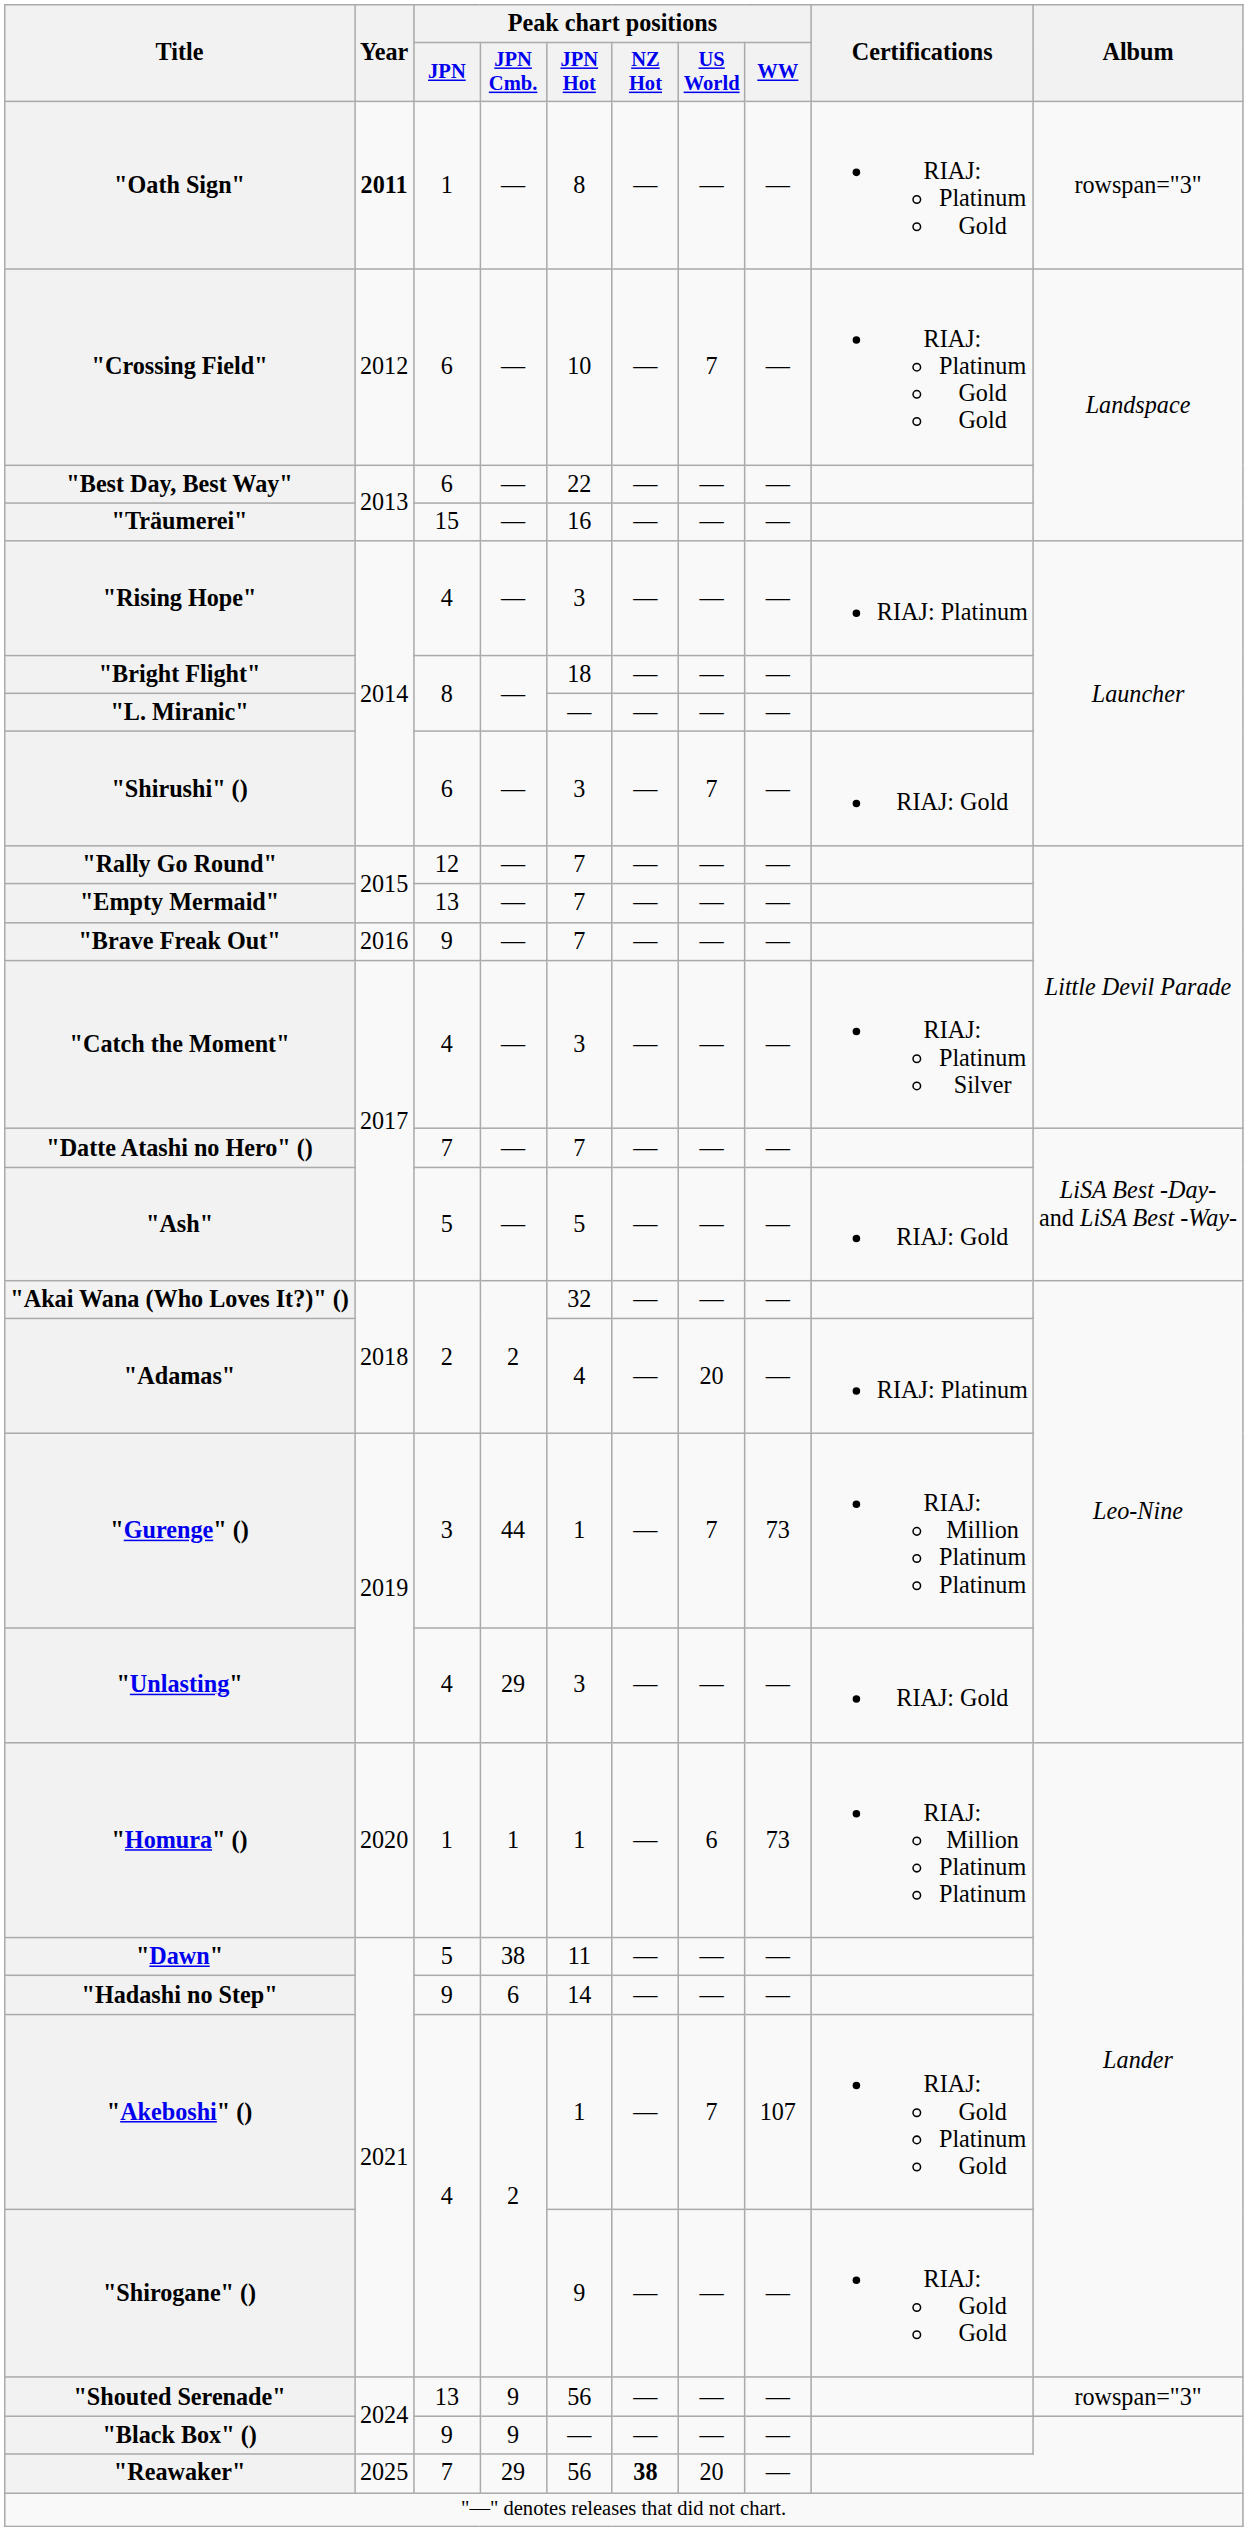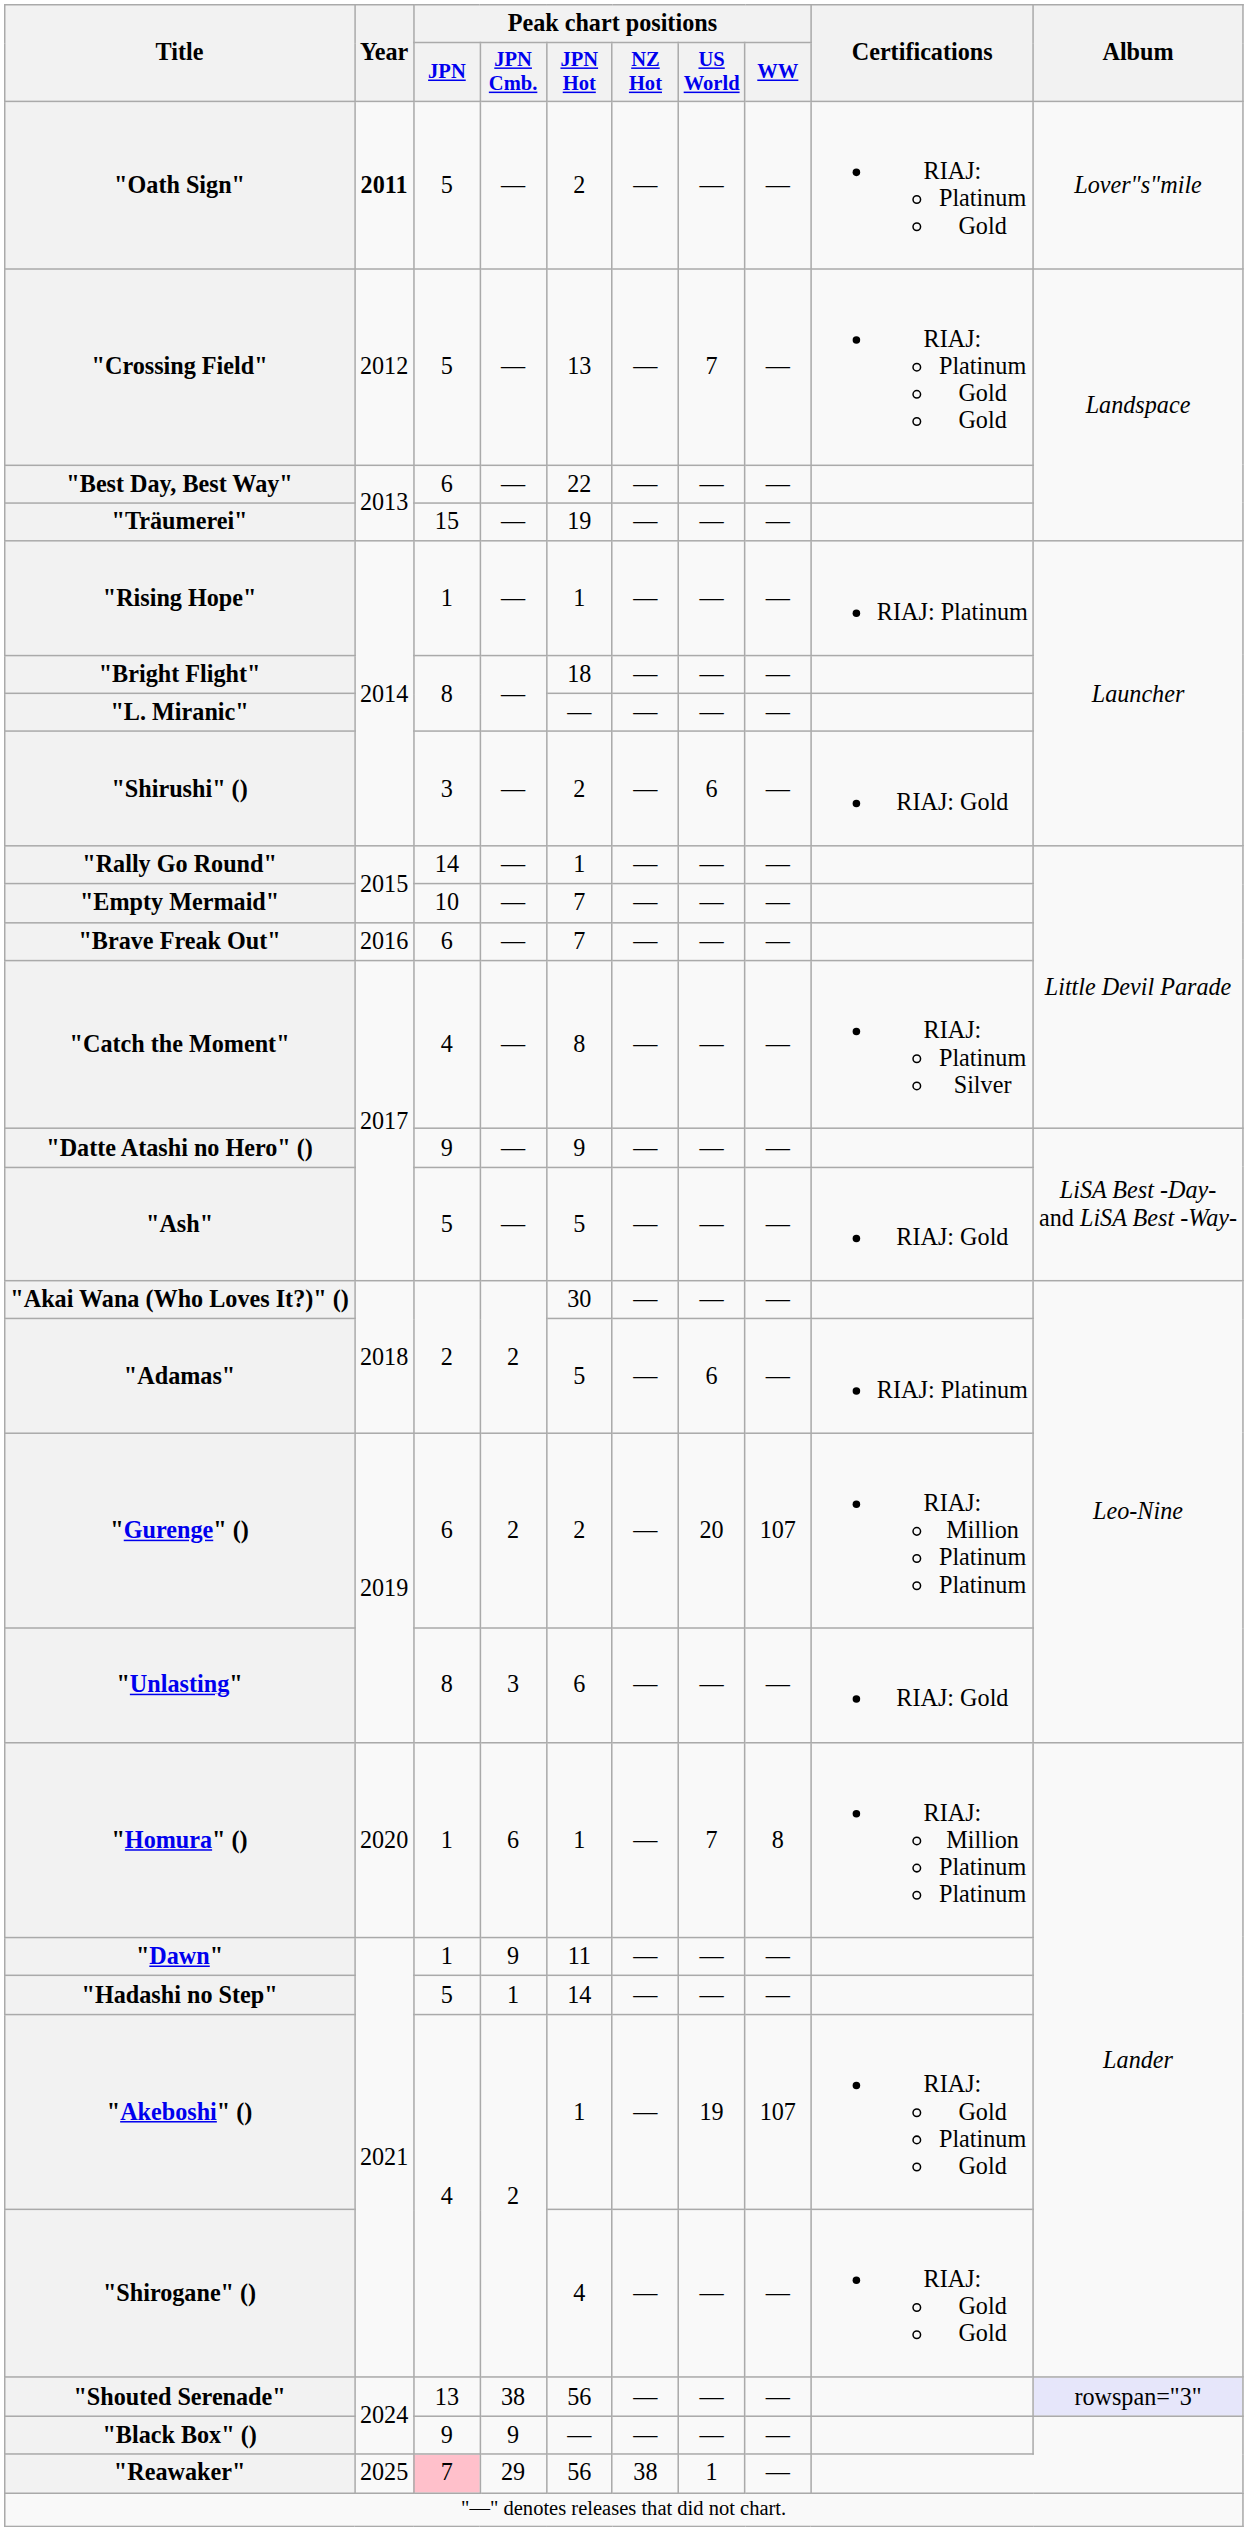(447, 184) 1 -> (447, 184) 5
(579, 184) 8 -> (579, 184) 2
(1138, 184) rowspan="3" -> (1138, 184) Lover"s"mile
(447, 366) 6 -> (447, 366) 5
(579, 366) 10 -> (579, 366) 13
(579, 521) 16 -> (579, 521) 19
(447, 597) 4 -> (447, 597) 1
(579, 597) 3 -> (579, 597) 1
(447, 788) 6 -> (447, 788) 3
(579, 788) 3 -> (579, 788) 2
(712, 788) 7 -> (712, 788) 6
(447, 864) 12 -> (447, 864) 14
(579, 864) 7 -> (579, 864) 1
(447, 902) 13 -> (447, 902) 10
(447, 941) 9 -> (447, 941) 6
(579, 1044) 3 -> (579, 1044) 8
(447, 1147) 7 -> (447, 1147) 9
(579, 1147) 7 -> (579, 1147) 9
(579, 1299) 32 -> (579, 1299) 30
(579, 1375) 4 -> (579, 1375) 5
(712, 1375) 20 -> (712, 1375) 6
(447, 1530) 3 -> (447, 1530) 6
(513, 1530) 44 -> (513, 1530) 2
(579, 1530) 1 -> (579, 1530) 2
(712, 1530) 7 -> (712, 1530) 20
(778, 1530) 73 -> (778, 1530) 107
(447, 1684) 4 -> (447, 1684) 8
(513, 1684) 29 -> (513, 1684) 3
(579, 1684) 3 -> (579, 1684) 6
(513, 1839) 1 -> (513, 1839) 6
(712, 1839) 6 -> (712, 1839) 7
(778, 1839) 73 -> (778, 1839) 8
(447, 1956) 5 -> (447, 1956) 1
(513, 1956) 38 -> (513, 1956) 9
(447, 1994) 9 -> (447, 1994) 5
(513, 1994) 6 -> (513, 1994) 1
(712, 2111) 7 -> (712, 2111) 19
(579, 2293) 9 -> (579, 2293) 4
(513, 2396) 9 -> (513, 2396) 38
(1138, 2396) no background -> (1138, 2396) lavender background
(447, 2473) no background -> (447, 2473) pink background
(645, 2473) bold -> (645, 2473) normal
(712, 2473) 20 -> (712, 2473) 1
